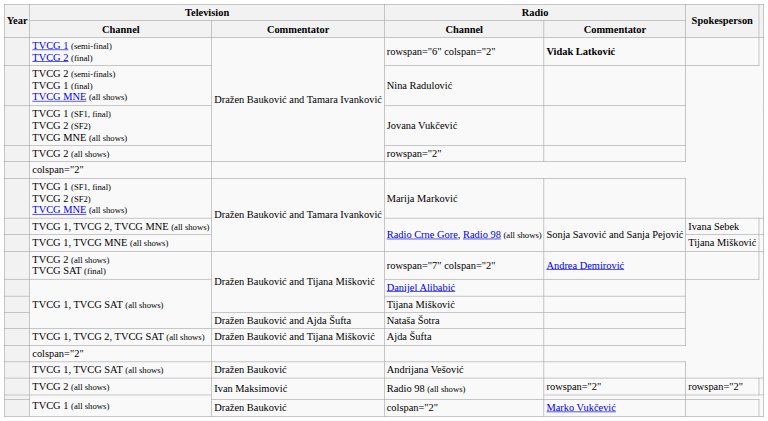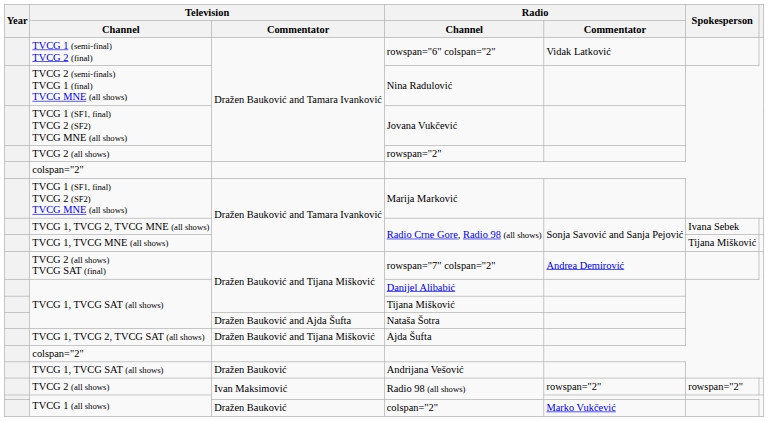(581, 51) bold -> (579, 51) normal
